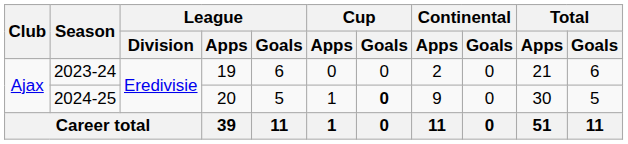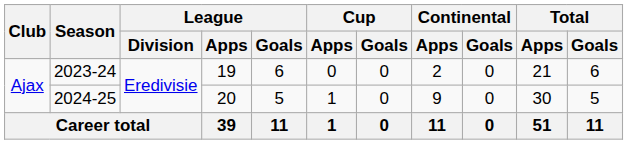(384, 98) bold -> (384, 98) normal
